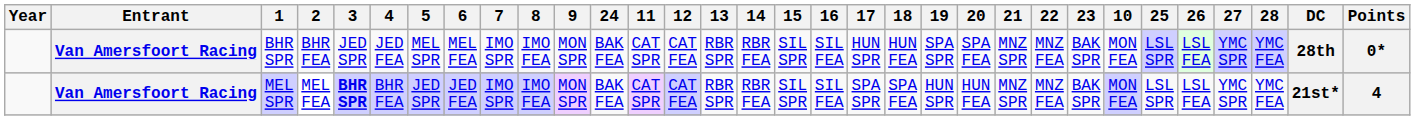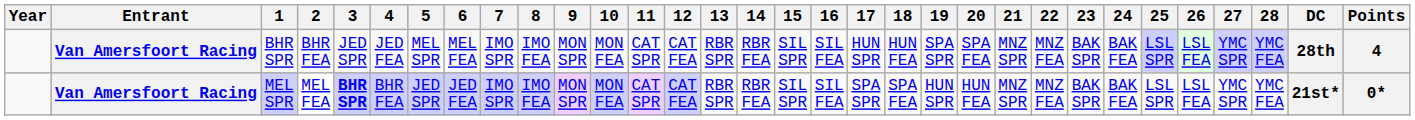columns swapped: (1123, 17) <-> (609, 17)
(1376, 51) 0* -> (1376, 51) 4
(1376, 94) 4 -> (1376, 94) 0*
